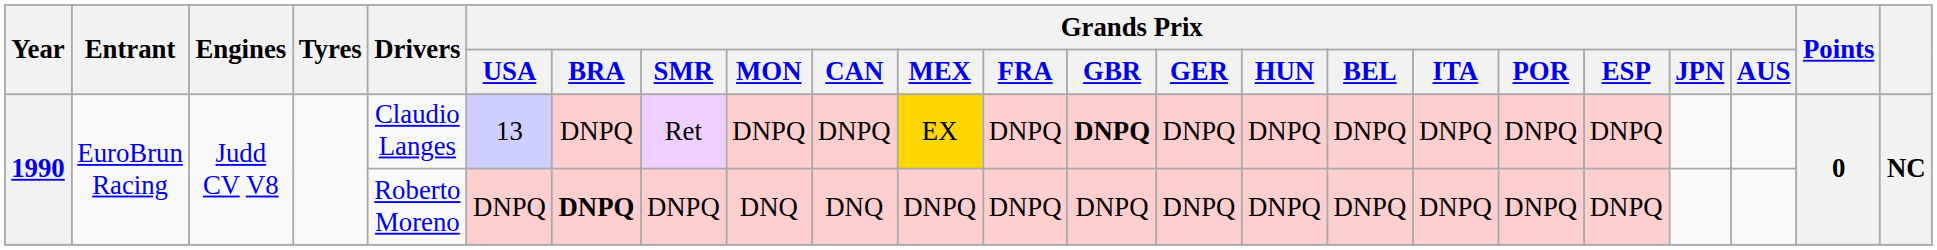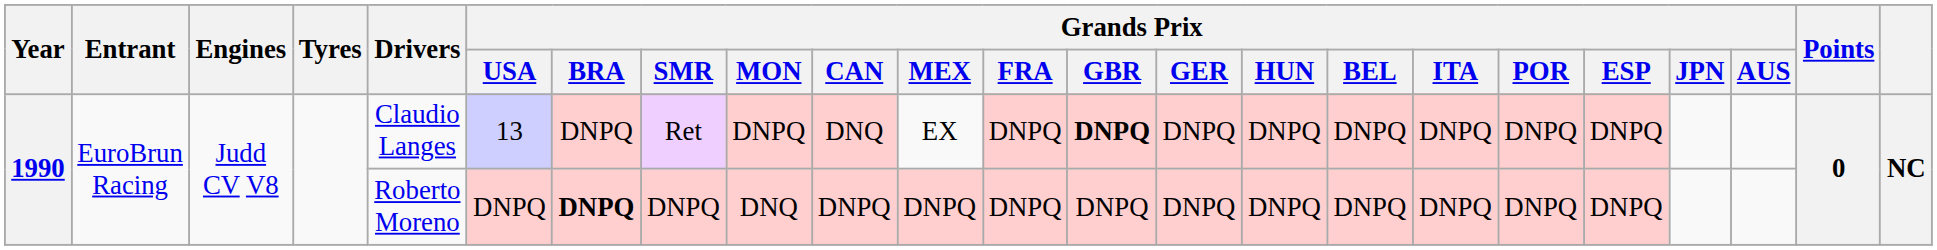(854, 131) DNPQ -> (854, 131) DNQ
(940, 131) gold background -> (940, 131) no background
(854, 206) DNQ -> (854, 206) DNPQ
